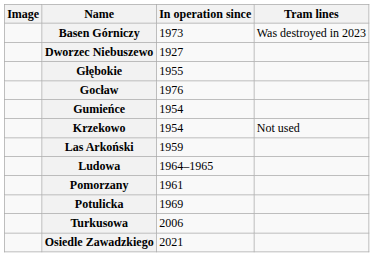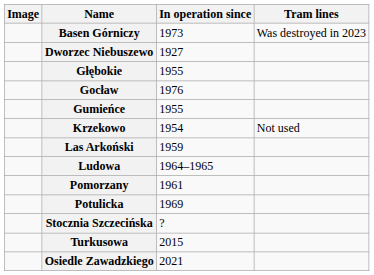(171, 109) 1954 -> (171, 109) 1955
+ row: (99, 223)
(171, 223) 2006 -> (171, 242) 2015
